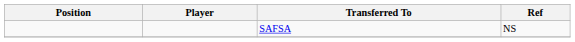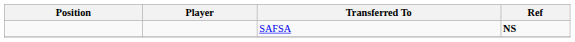(510, 28) normal -> (510, 28) bold
